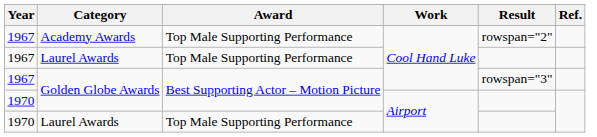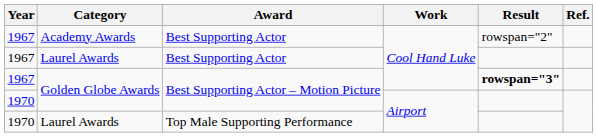(259, 36) Top Male Supporting Performance -> (226, 36) Best Supporting Actor
(259, 57) Top Male Supporting Performance -> (226, 57) Best Supporting Actor
(517, 79) normal -> (521, 79) bold
